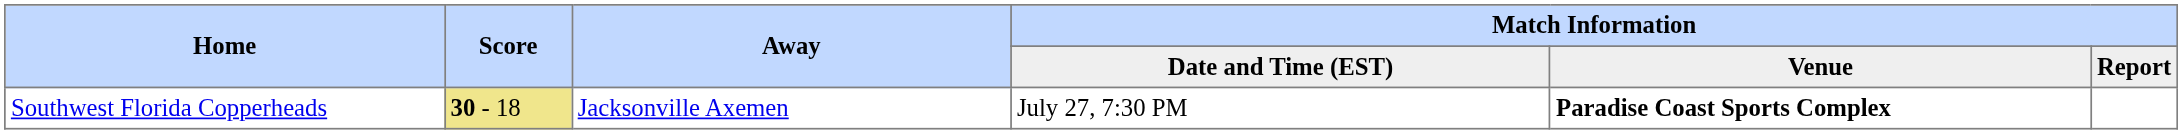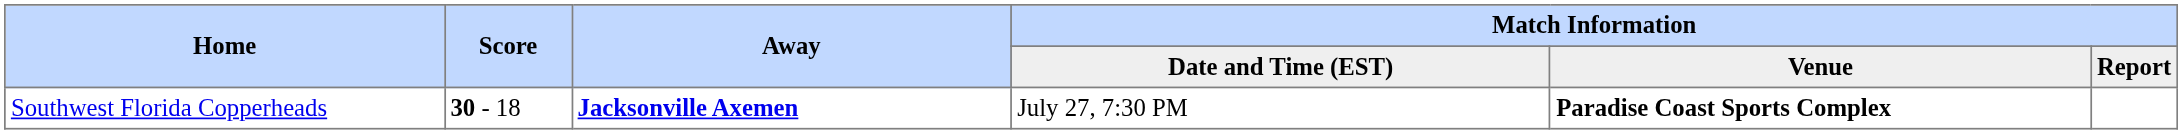(486, 107) khaki background -> (486, 107) no background
(683, 107) normal -> (688, 107) bold
